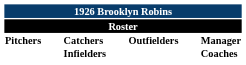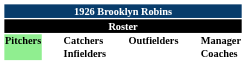(23, 41) no background -> (23, 41) lightgreen background
